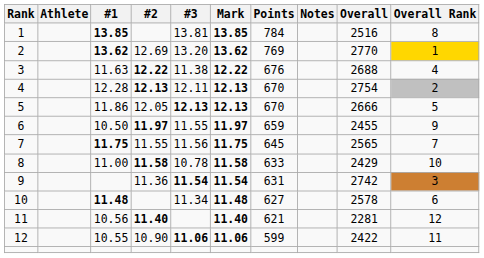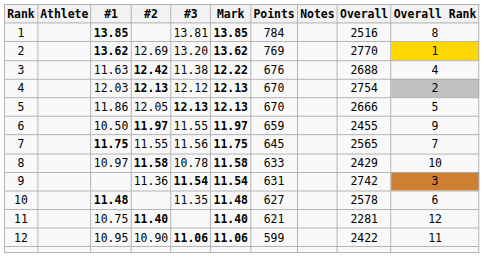(151, 70) 12.22 -> (151, 70) 12.42
(111, 88) 12.28 -> (111, 88) 12.03
(191, 88) 12.11 -> (191, 88) 12.12
(111, 163) 11.00 -> (111, 163) 10.97
(191, 200) 11.34 -> (191, 200) 11.35
(111, 219) 10.56 -> (111, 219) 10.75
(111, 238) 10.55 -> (111, 238) 10.95
